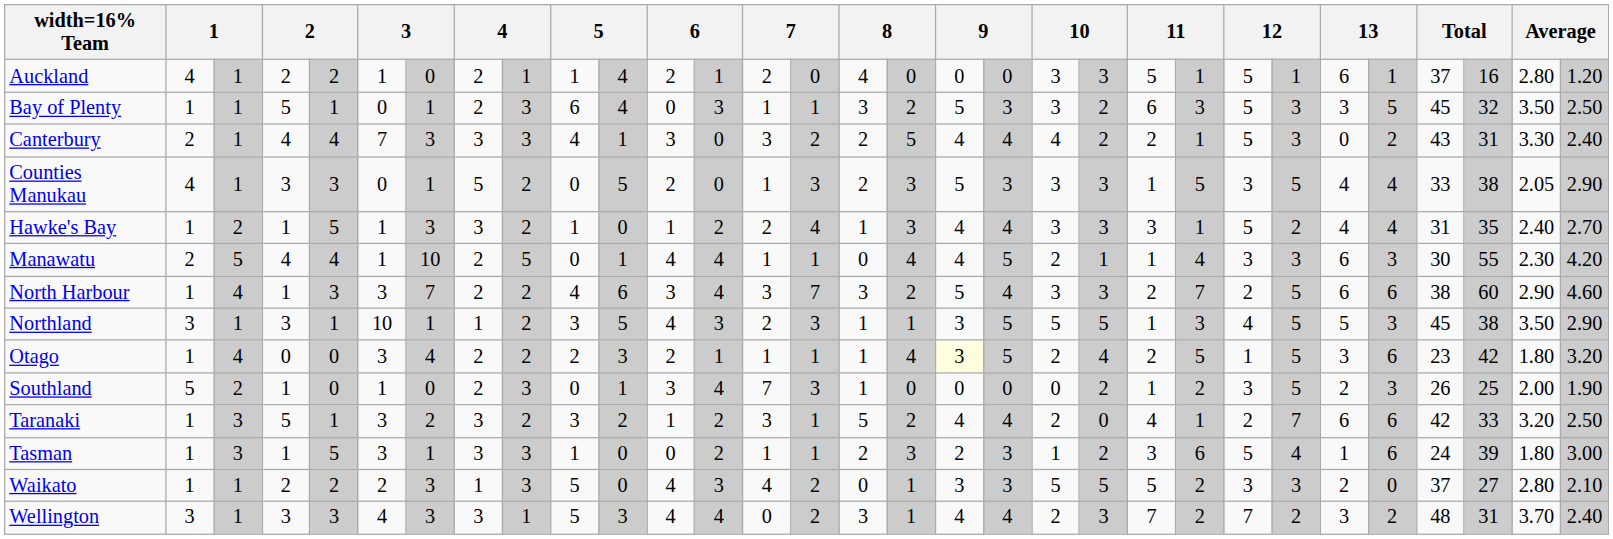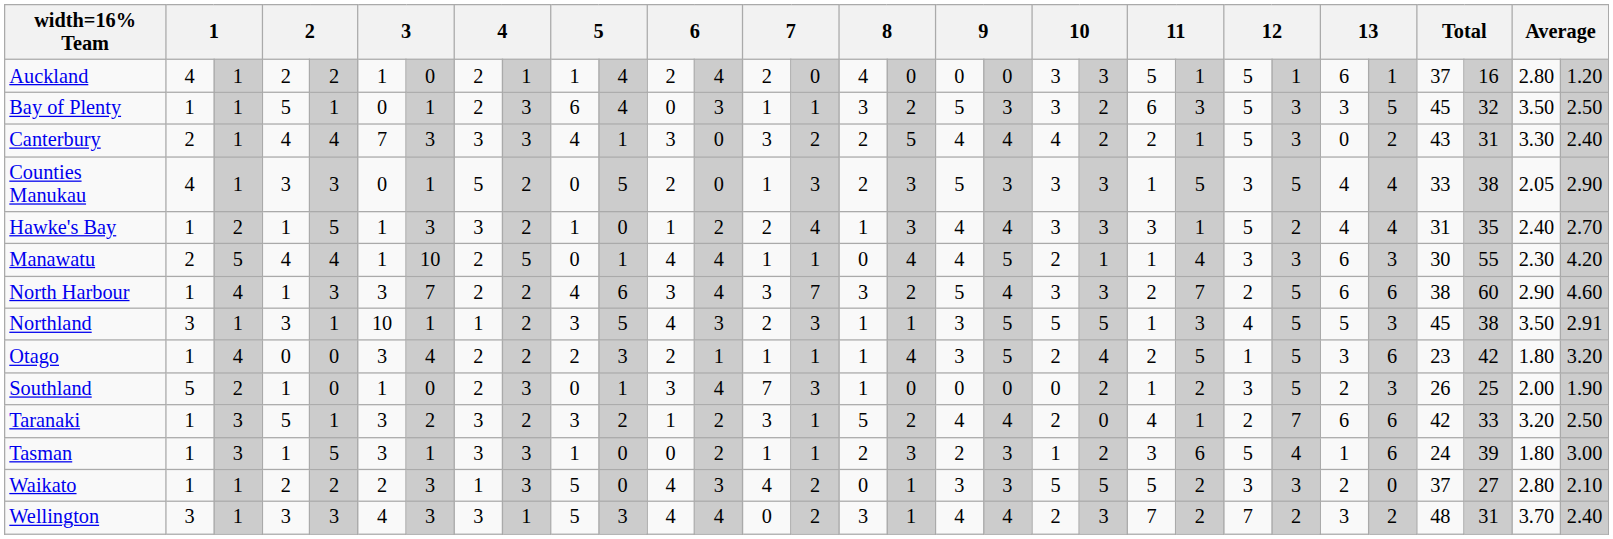(719, 75) 1 -> (719, 75) 4
(1585, 324) 2.90 -> (1585, 324) 2.91
(959, 356) lightyellow background -> (959, 356) no background
